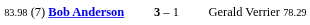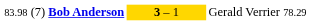(166, 12) no background -> (166, 12) gold background
